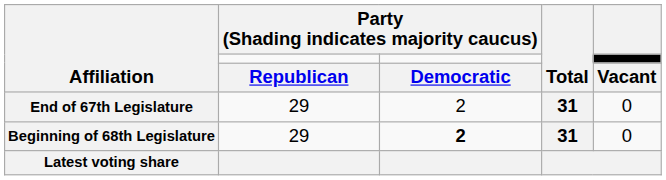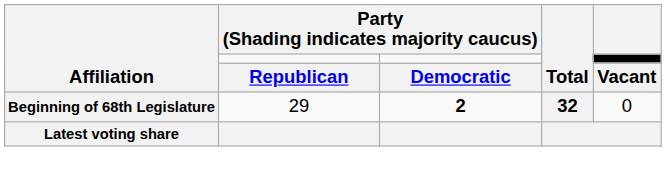- row: (112, 107)
(567, 135) 31 -> (567, 106) 32
